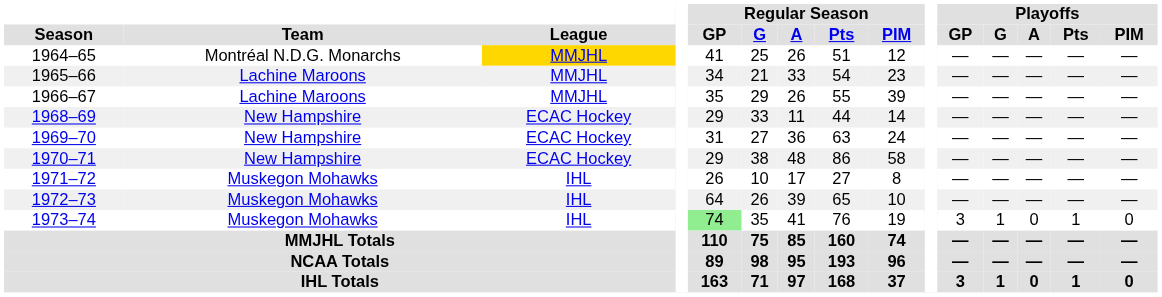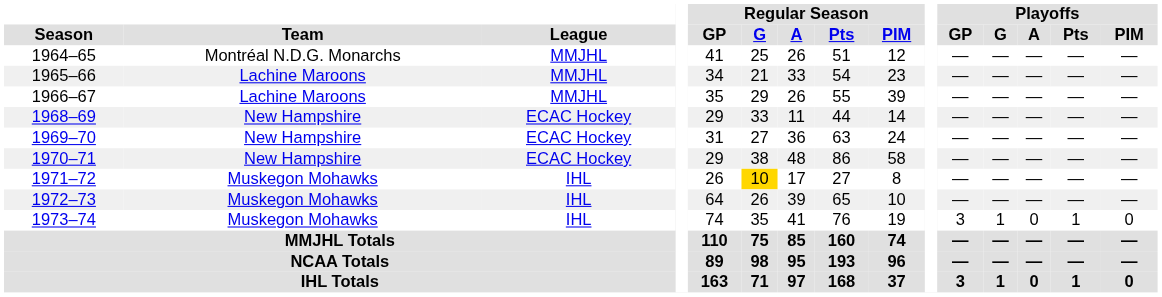(579, 55) gold background -> (579, 55) no background
(760, 179) no background -> (760, 179) gold background
(714, 220) lightgreen background -> (714, 220) no background
